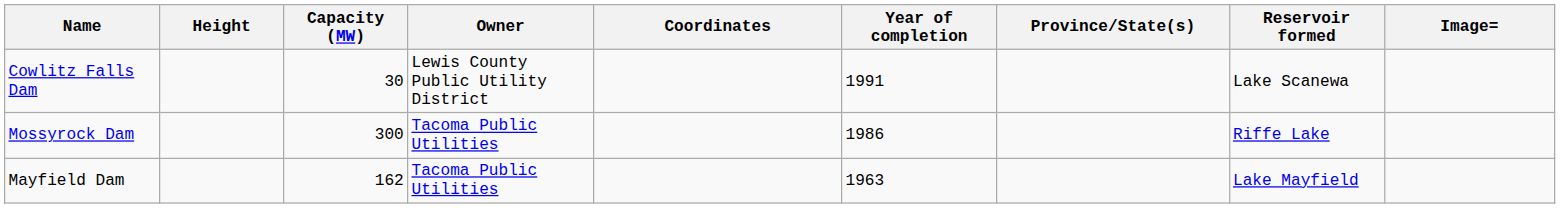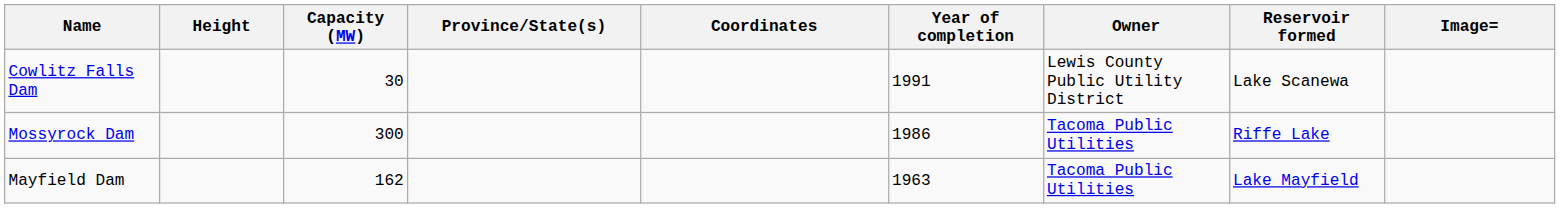columns swapped: (1113, 27) <-> (501, 27)
